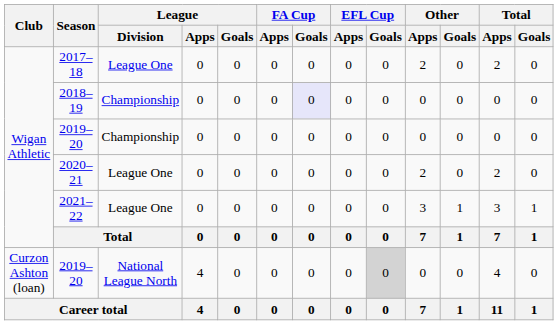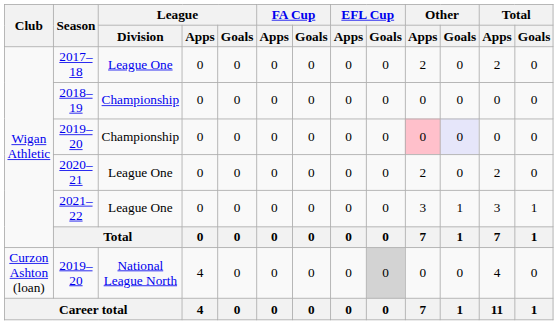(311, 100) lavender background -> (311, 100) no background
(423, 136) no background -> (423, 136) pink background
(460, 136) no background -> (460, 136) lavender background
